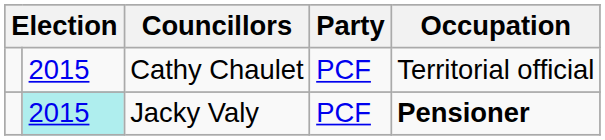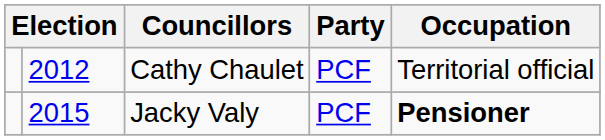(59, 69) 2015 -> (59, 69) 2012
(59, 112) paleturquoise background -> (59, 112) no background
